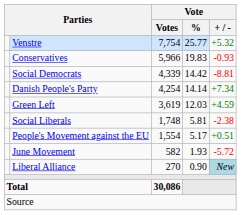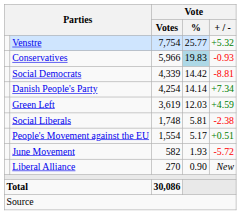(196, 58) no background -> (196, 58) lightblue background
(225, 167) lightblue background -> (225, 167) no background
